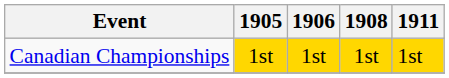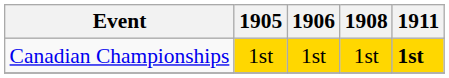(410, 55) normal -> (411, 55) bold
